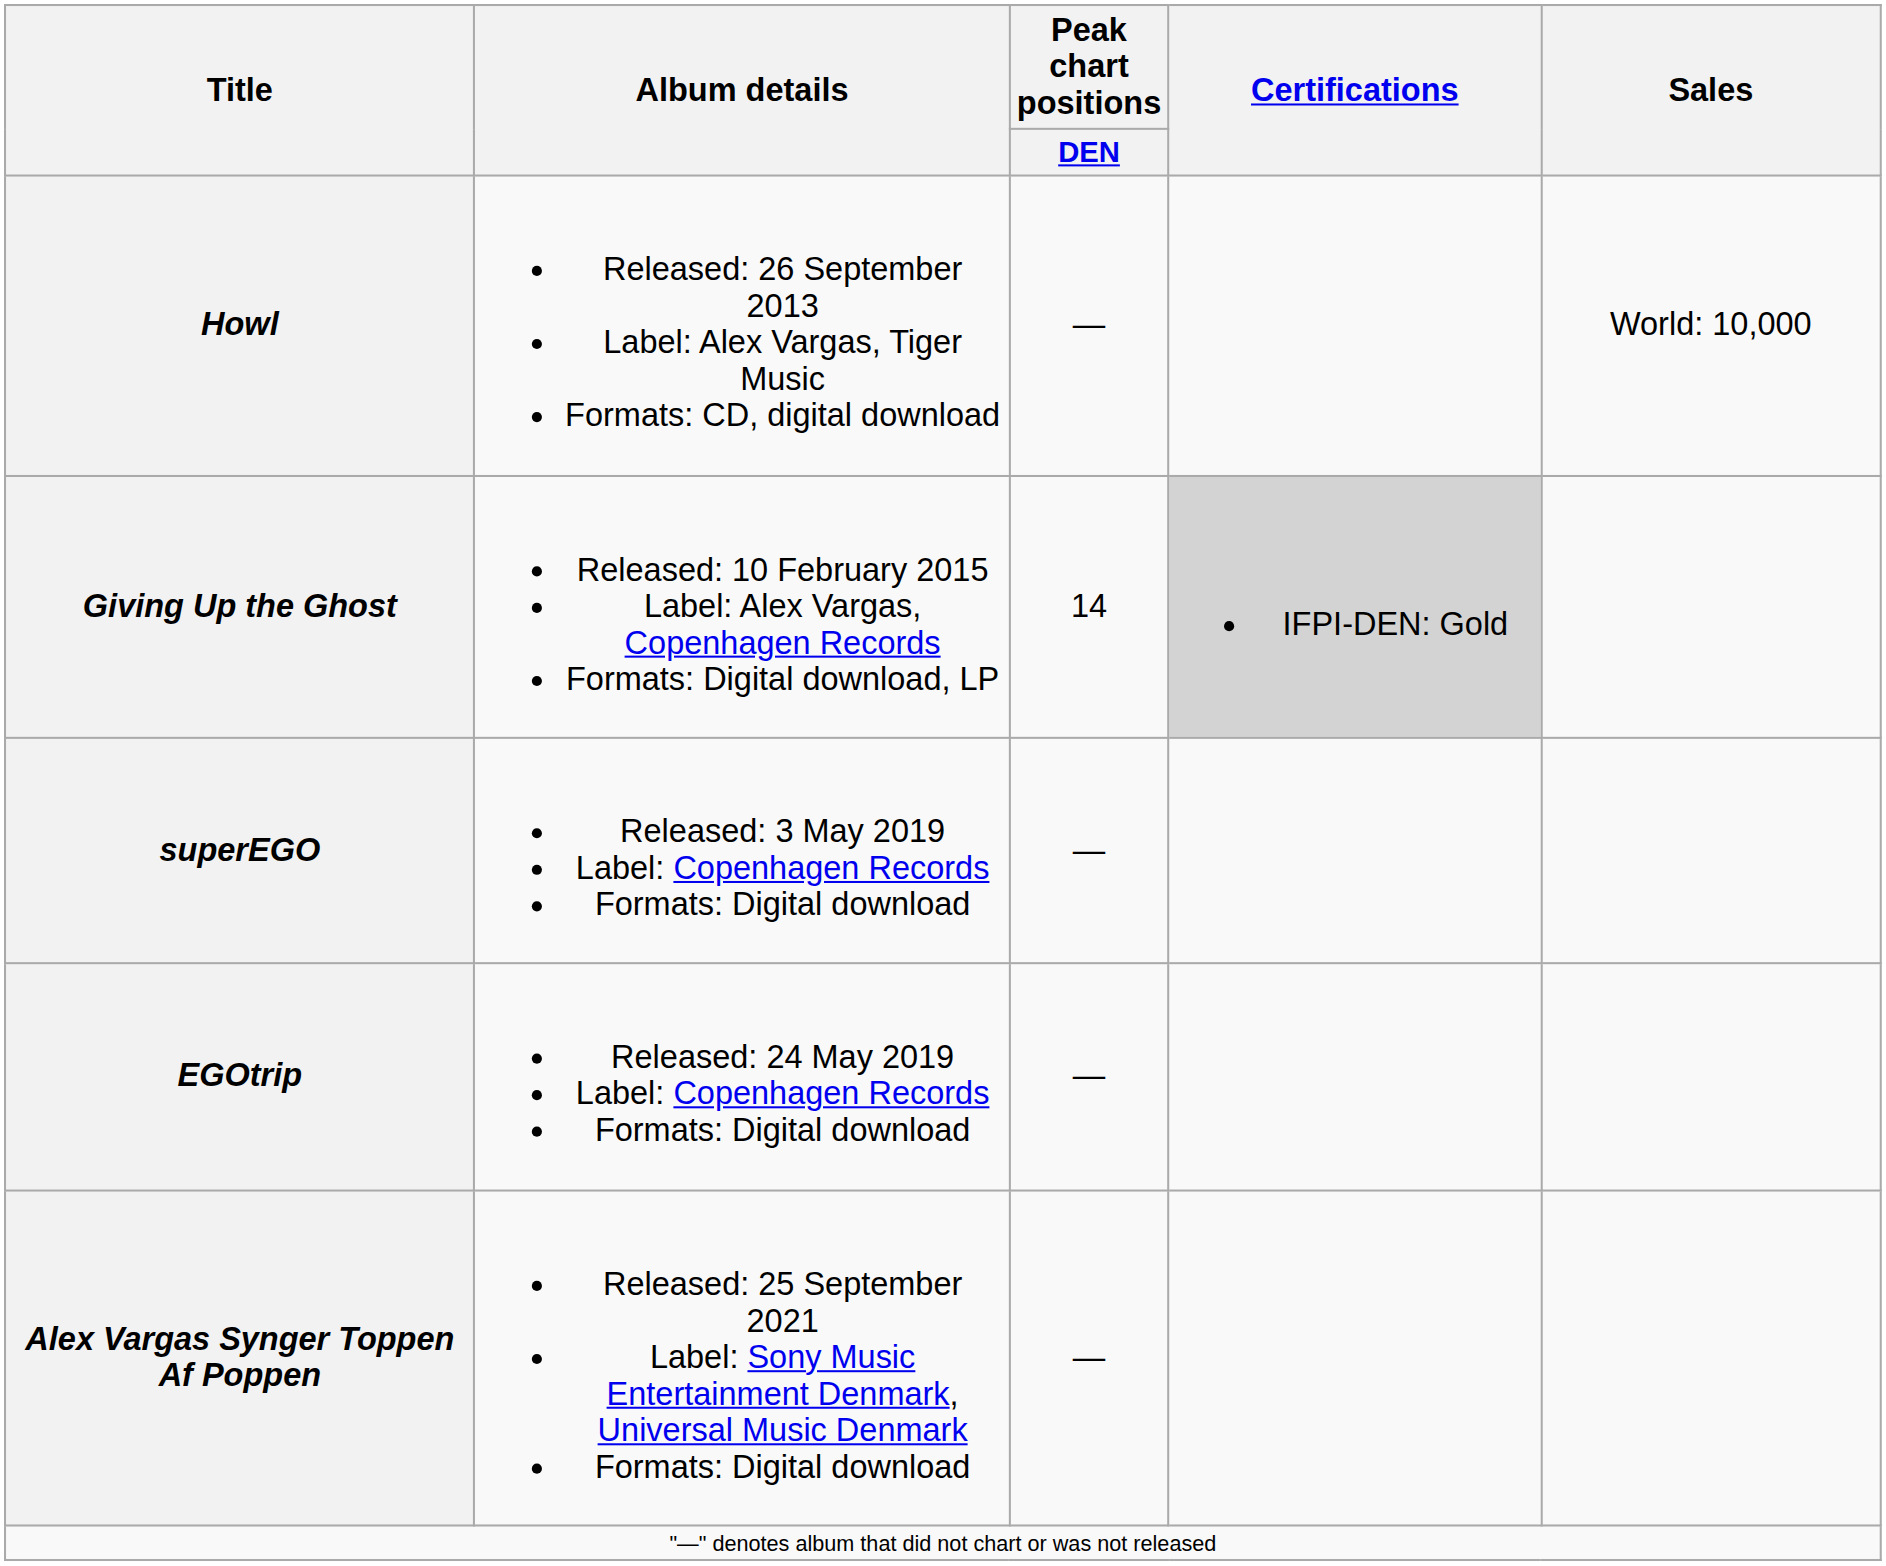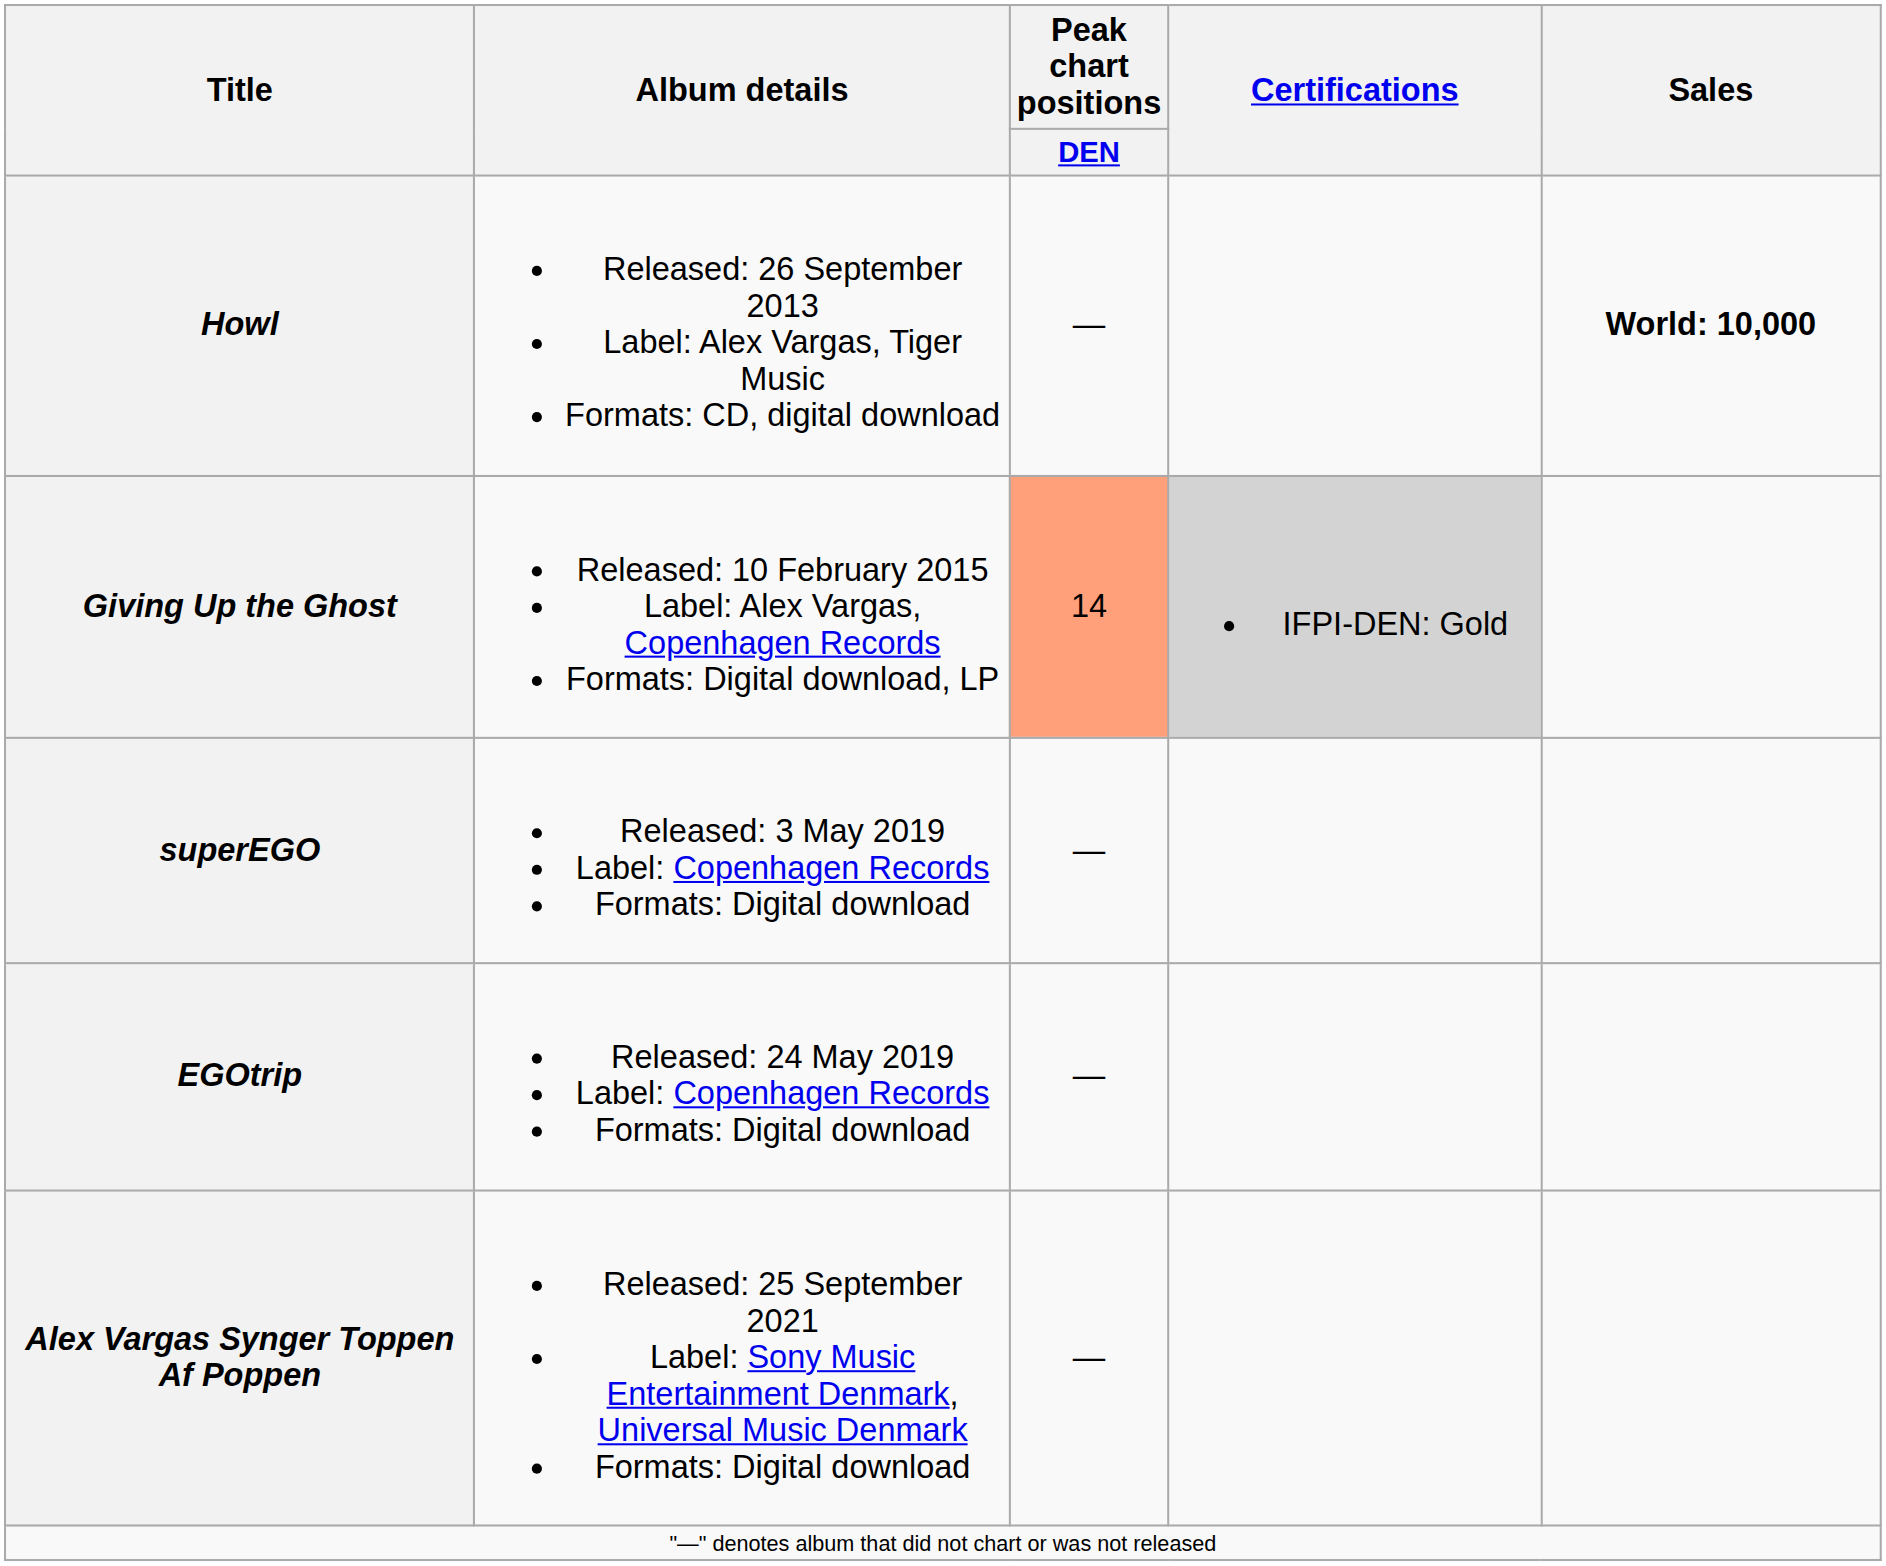(1711, 324) normal -> (1711, 324) bold
(1089, 605) no background -> (1089, 605) lightsalmon background
